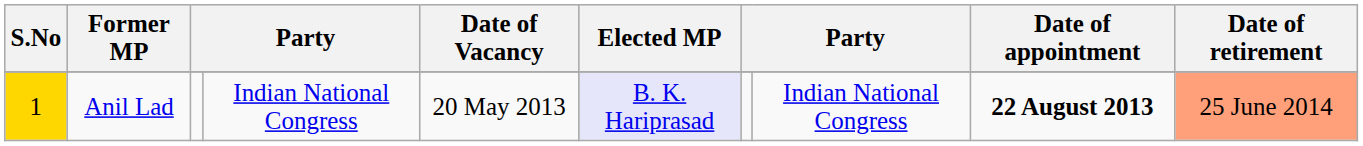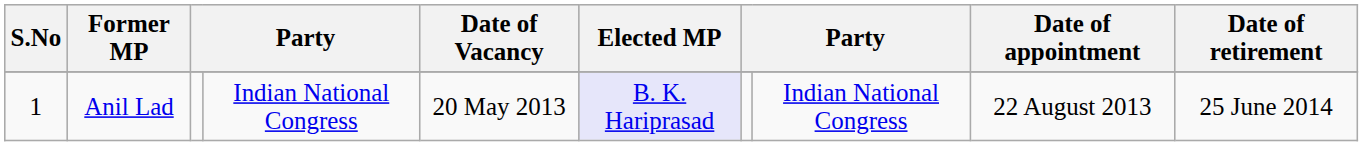(36, 105) gold background -> (36, 105) no background
(1072, 105) bold -> (1072, 105) normal
(1266, 105) lightsalmon background -> (1266, 105) no background
